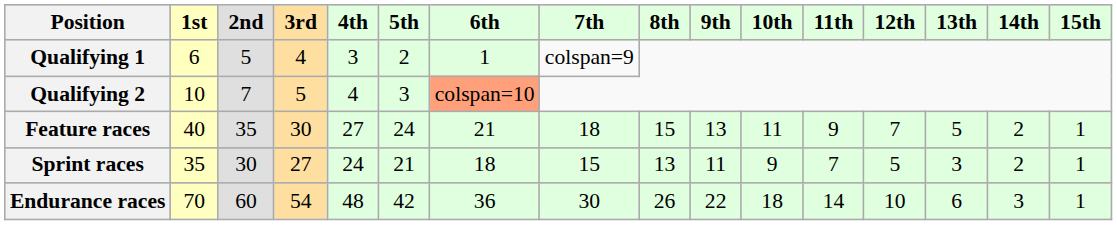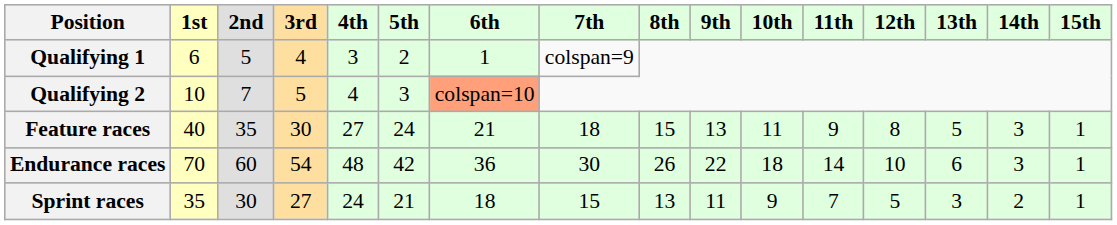(895, 128) 7 -> (895, 128) 8
(1019, 128) 2 -> (1019, 128) 3
rows swapped: (88, 164) <-> (88, 200)
